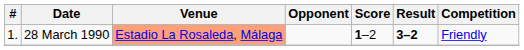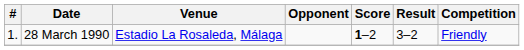(199, 34) lightsalmon background -> (199, 34) no background
(407, 34) bold -> (407, 34) normal
